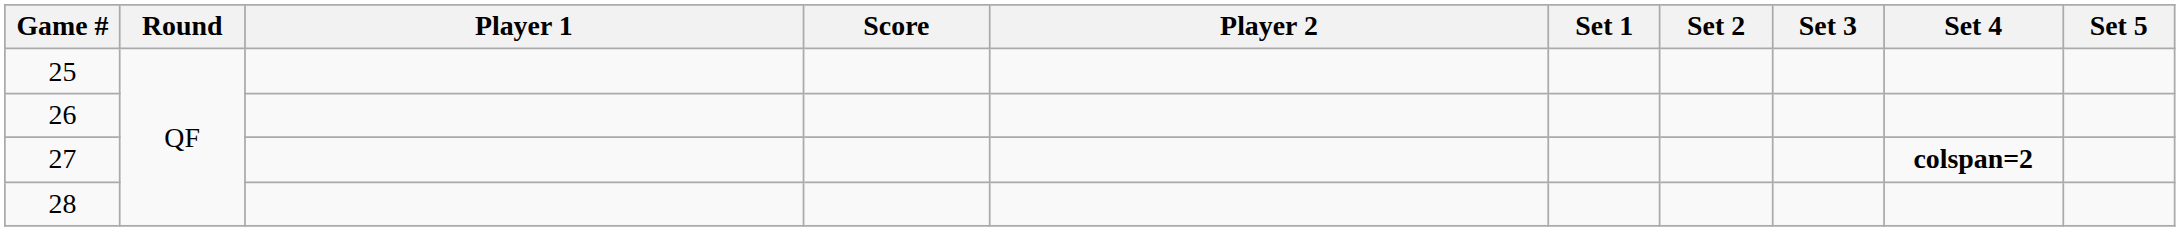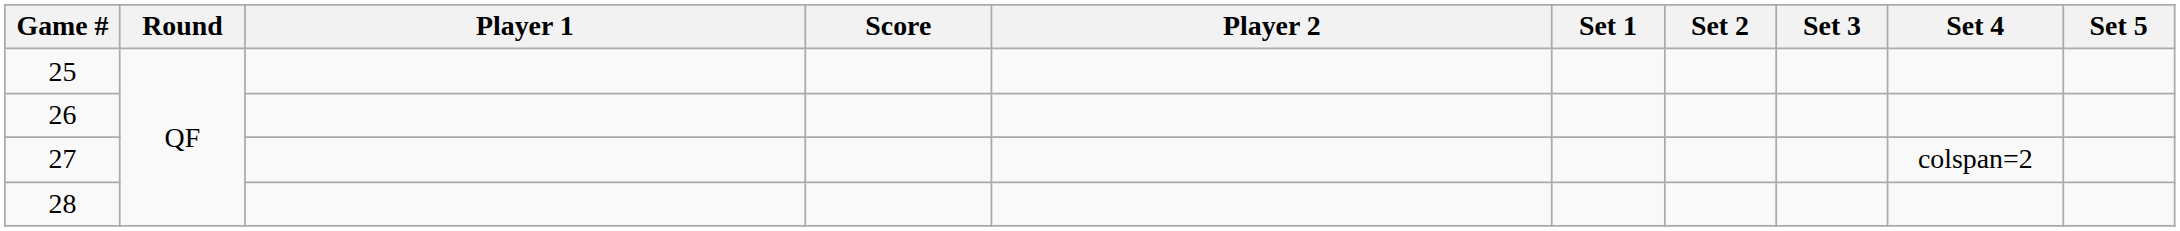(1973, 159) bold -> (1975, 159) normal
